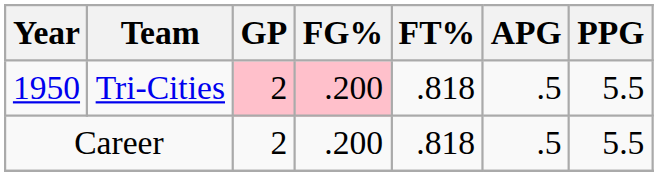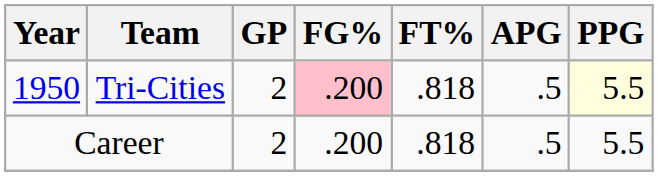(279, 87) pink background -> (279, 87) no background
(623, 87) no background -> (623, 87) lightyellow background
